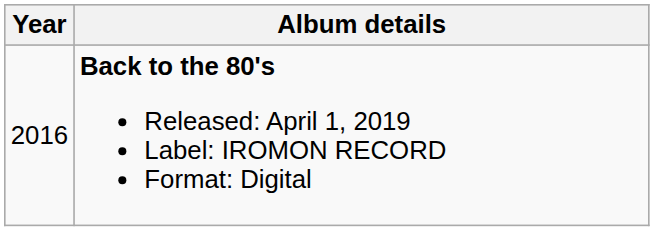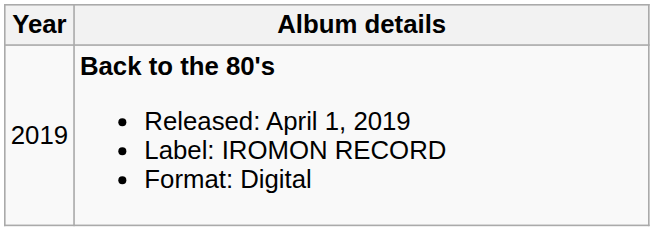(39, 135) 2016 -> (39, 135) 2019
